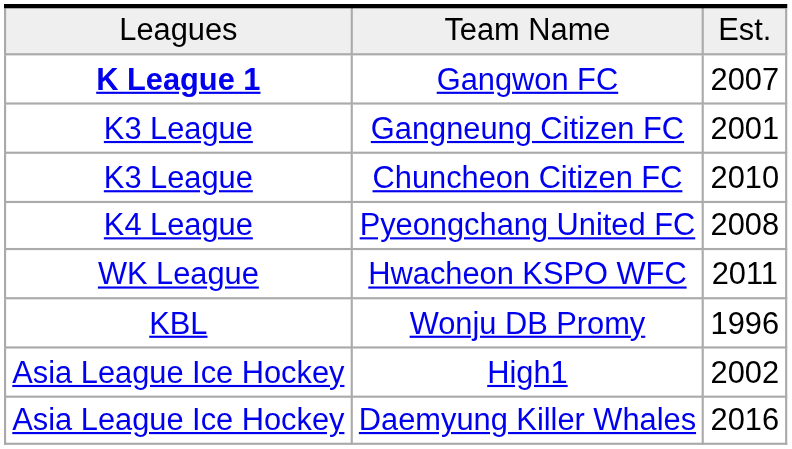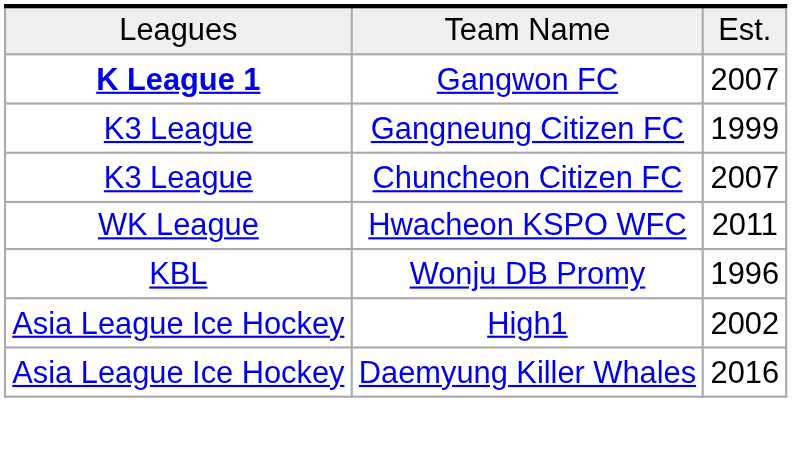(745, 128) 2001 -> (745, 128) 1999
(745, 177) 2010 -> (745, 177) 2007
- row: (527, 226)
